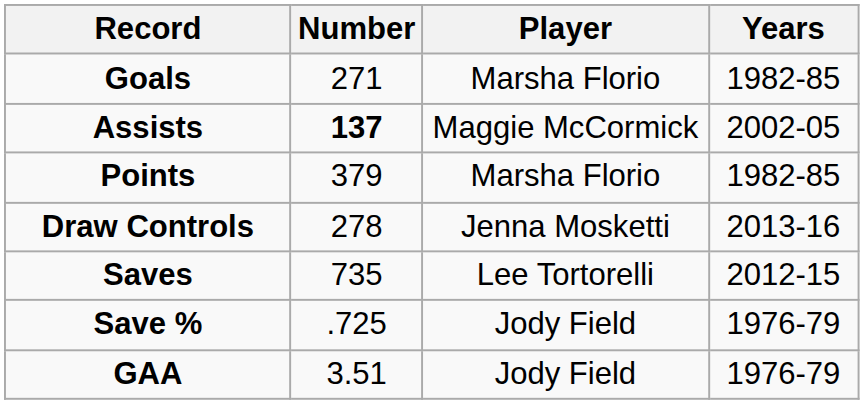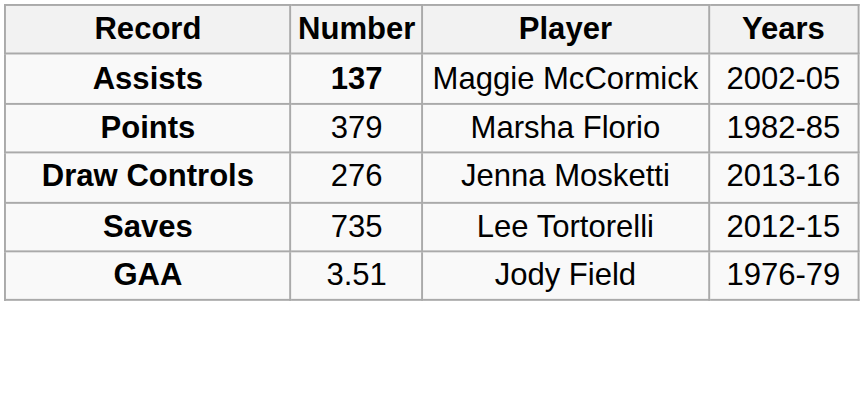- row: (148, 78)
(357, 226) 278 -> (357, 176) 276
- row: (148, 324)
